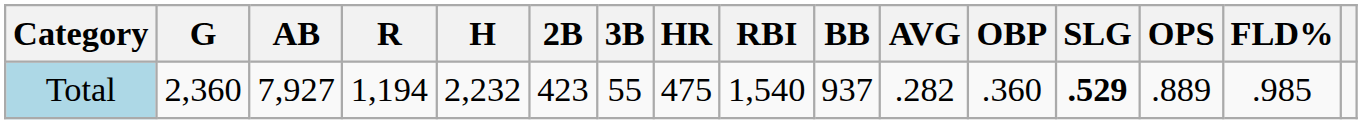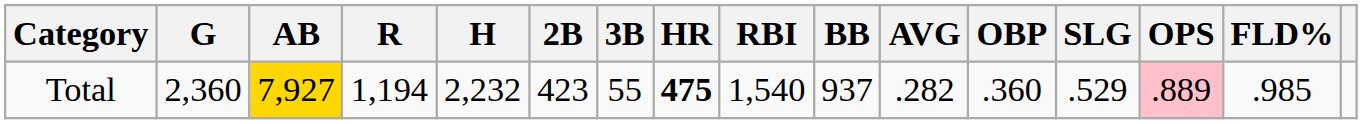(81, 89) lightblue background -> (81, 89) no background
(296, 89) no background -> (296, 89) gold background
(686, 89) normal -> (686, 89) bold
(1097, 89) bold -> (1097, 89) normal
(1181, 89) no background -> (1181, 89) pink background
